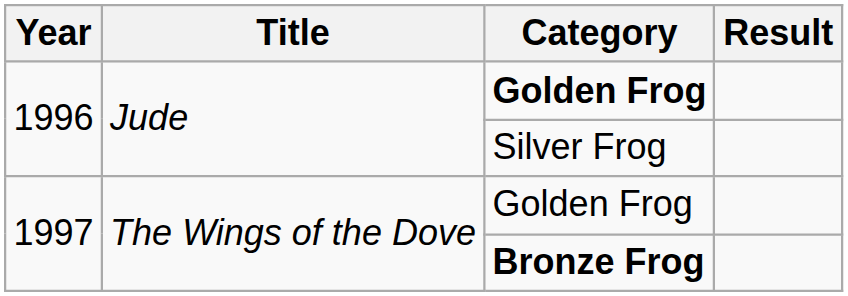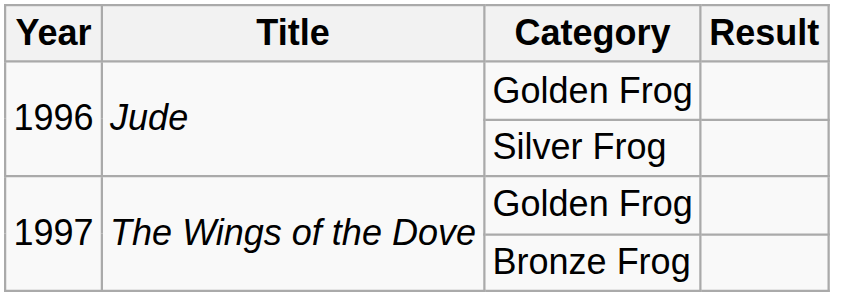(600, 90) bold -> (593, 90) normal
(599, 261) bold -> (592, 261) normal
